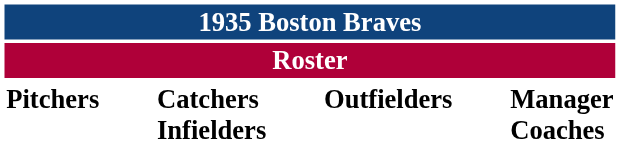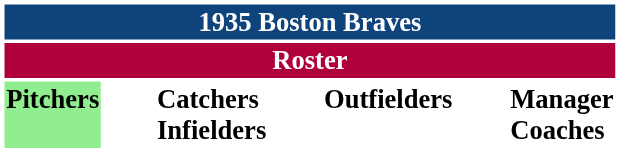(53, 98) no background -> (53, 98) lightgreen background
